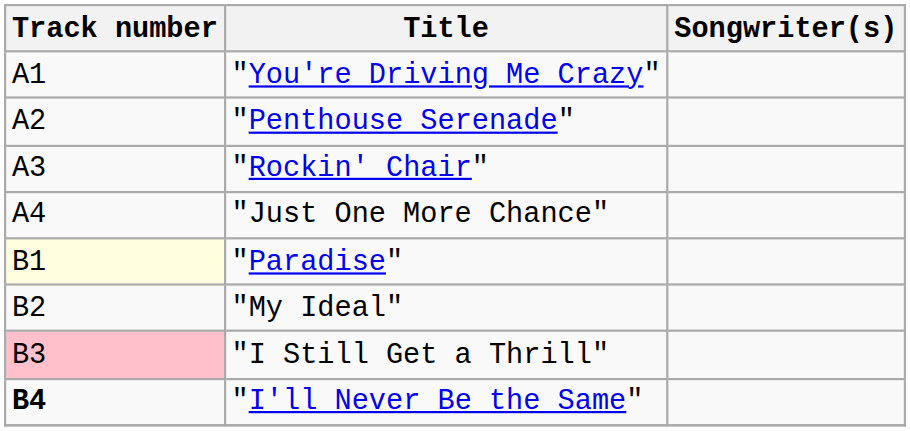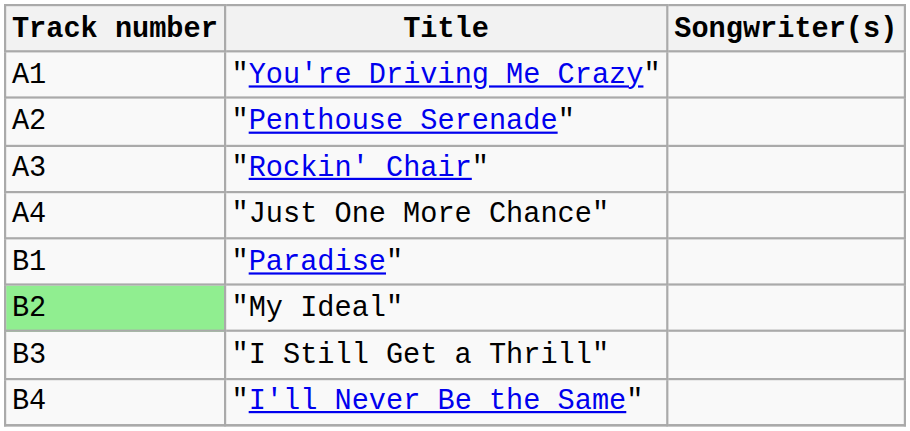(29, 261) lightyellow background -> (29, 261) no background
(29, 308) no background -> (29, 308) lightgreen background
(29, 355) pink background -> (29, 355) no background
(29, 401) bold -> (29, 401) normal
